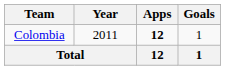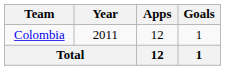(157, 34) bold -> (157, 34) normal
